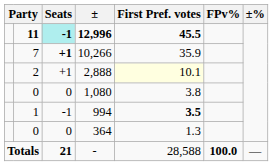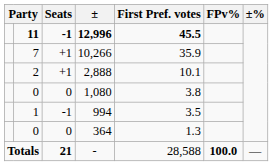(67, 33) paleturquoise background -> (67, 33) no background
(65, 53) bold -> (65, 53) normal
(190, 72) lightyellow background -> (190, 72) no background
(193, 111) bold -> (193, 111) normal
